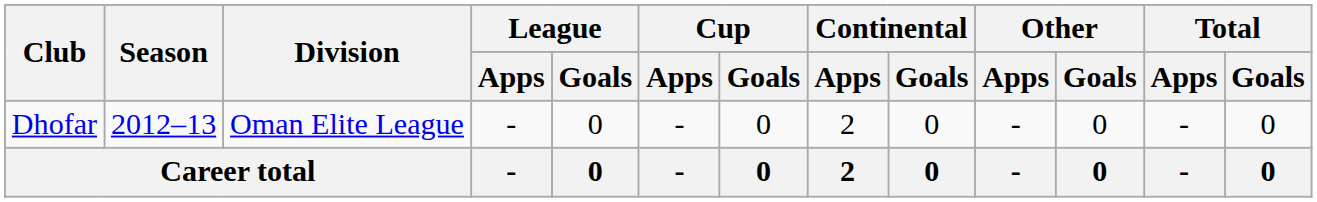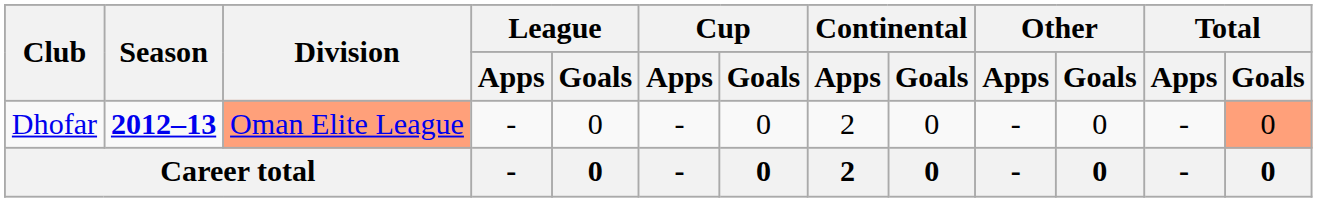(164, 123) normal -> (164, 123) bold
(347, 123) no background -> (347, 123) lightsalmon background
(1268, 123) no background -> (1268, 123) lightsalmon background
